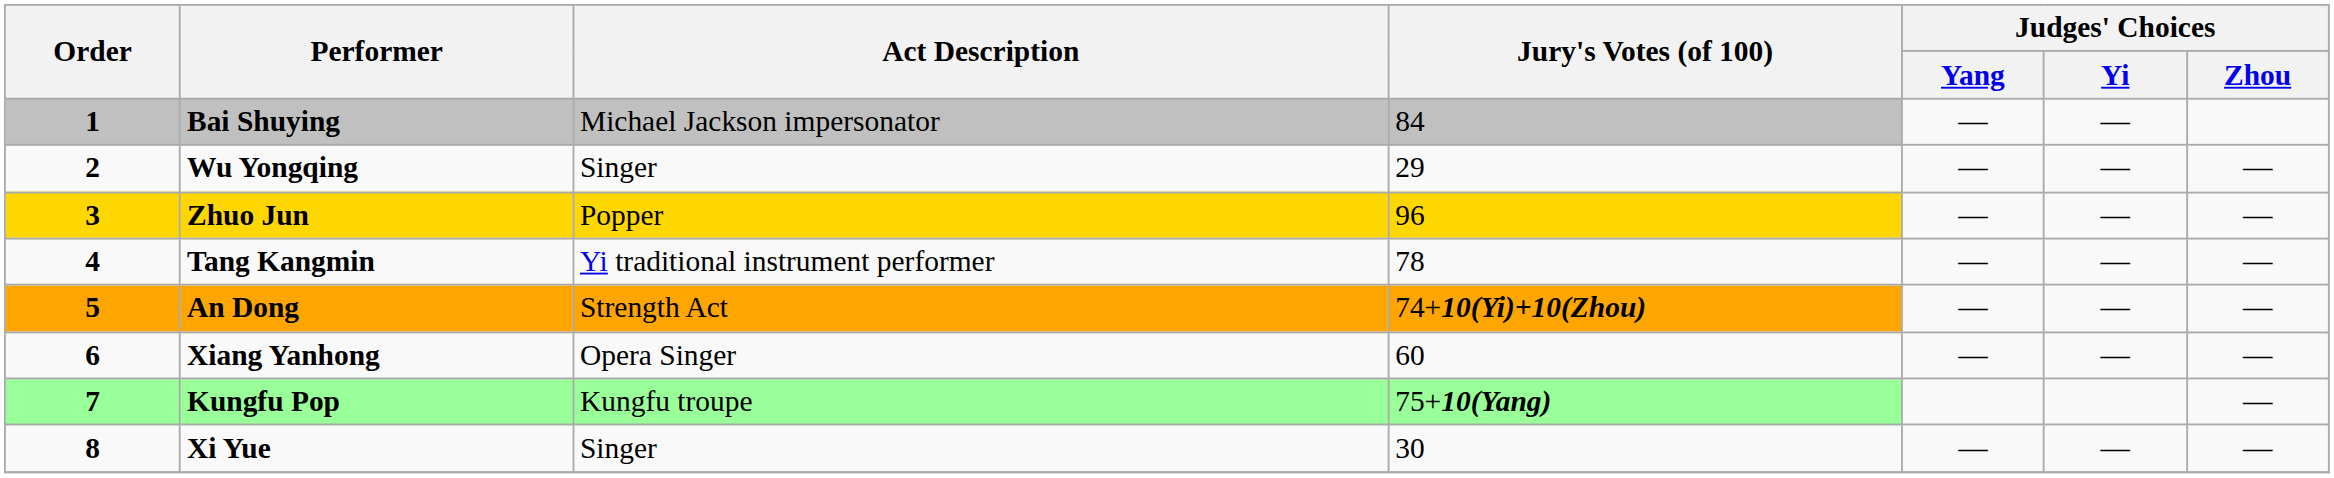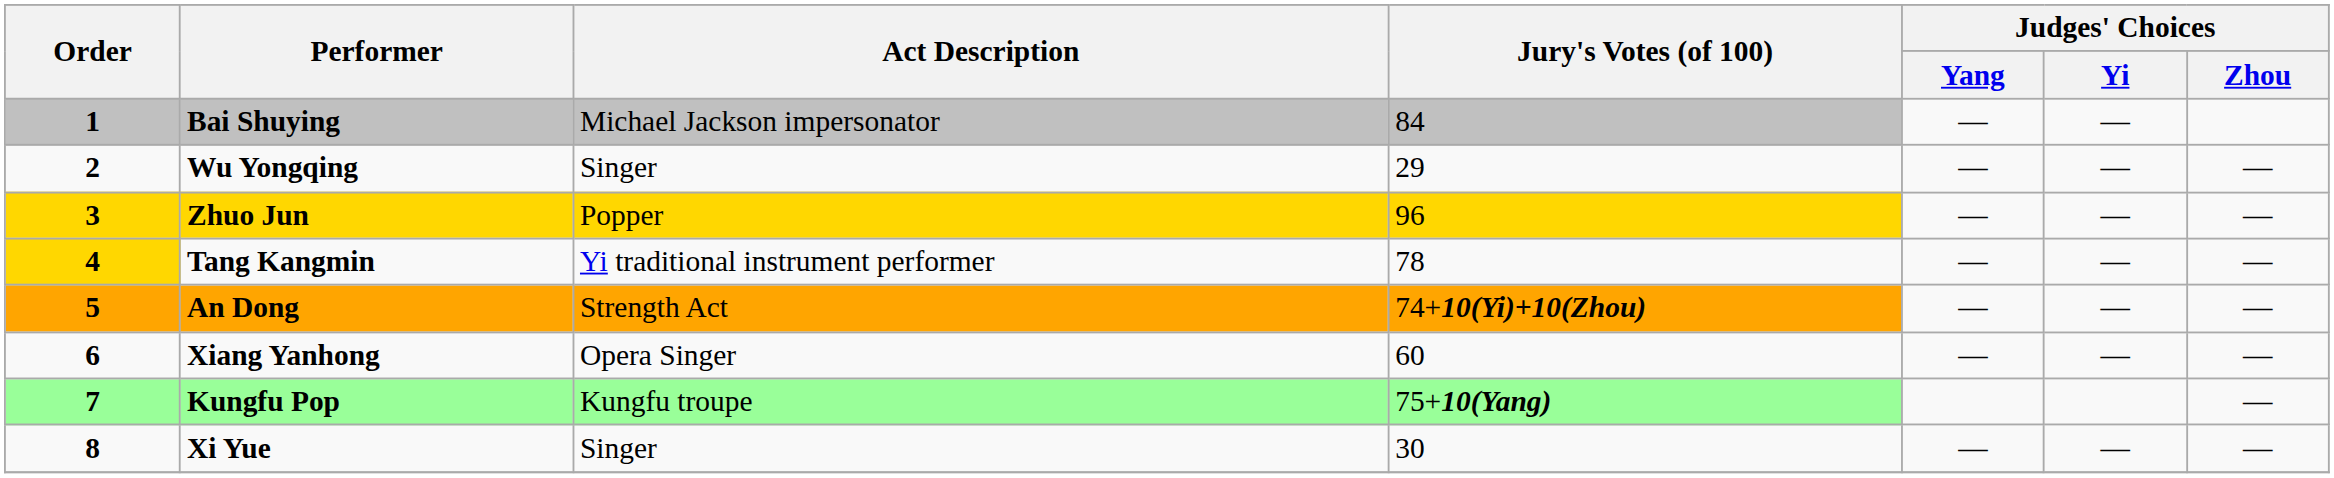(93, 261) no background -> (93, 261) gold background
